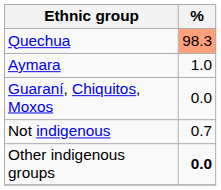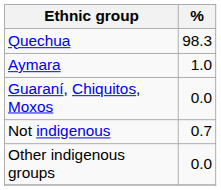(197, 41) lightsalmon background -> (197, 41) no background
(201, 164) bold -> (201, 164) normal
